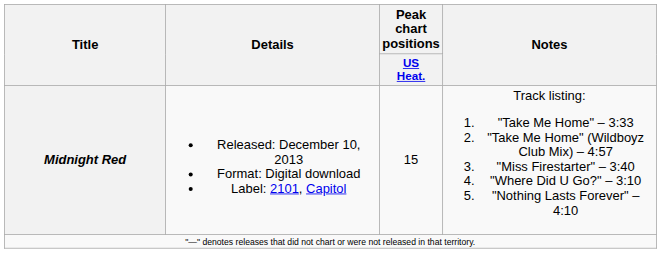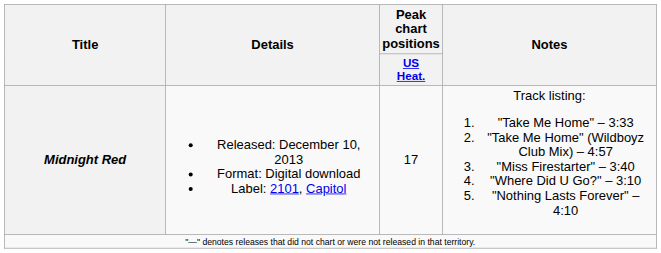(411, 159) 15 -> (411, 159) 17
